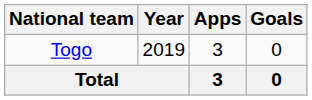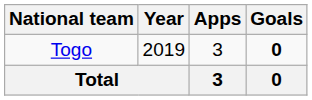(277, 49) normal -> (277, 49) bold
